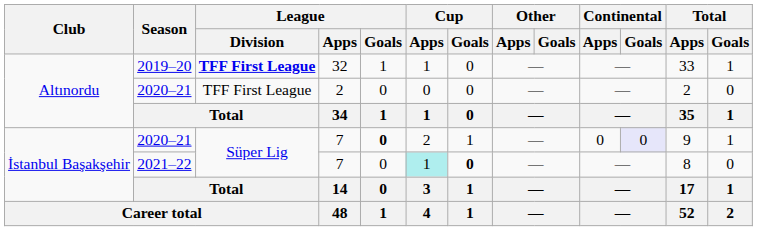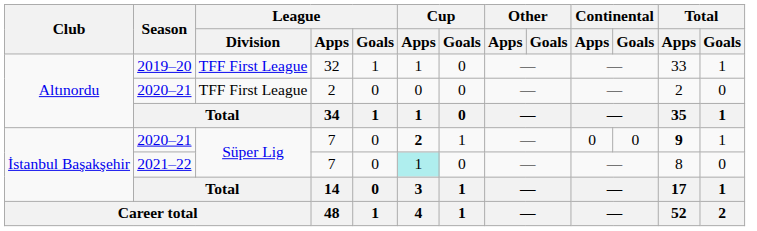(257, 66) bold -> (253, 66) normal
(383, 139) bold -> (375, 139) normal
(427, 139) normal -> (418, 139) bold
(643, 139) lavender background -> (635, 139) no background
(687, 139) normal -> (679, 139) bold
(470, 164) bold -> (462, 164) normal
